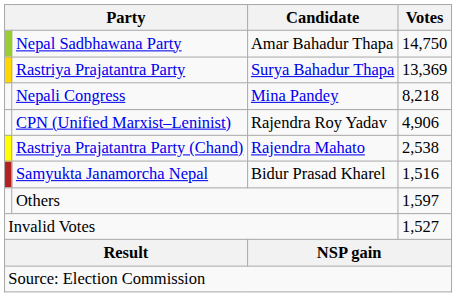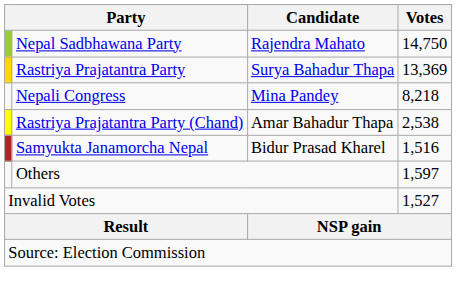(322, 43) Amar Bahadur Thapa -> (308, 43) Rajendra Mahato
- row: (123, 122)
(308, 148) Rajendra Mahato -> (322, 122) Amar Bahadur Thapa
